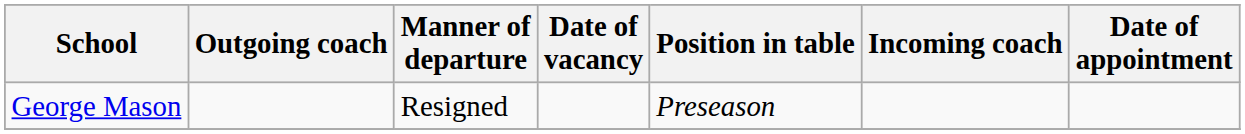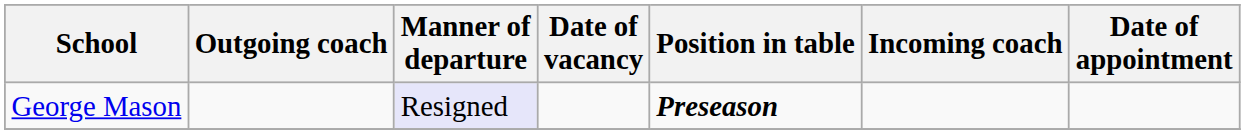(454, 105) no background -> (454, 105) lavender background
(716, 105) normal -> (717, 105) bold
